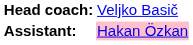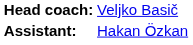(143, 30) pink background -> (143, 30) no background
